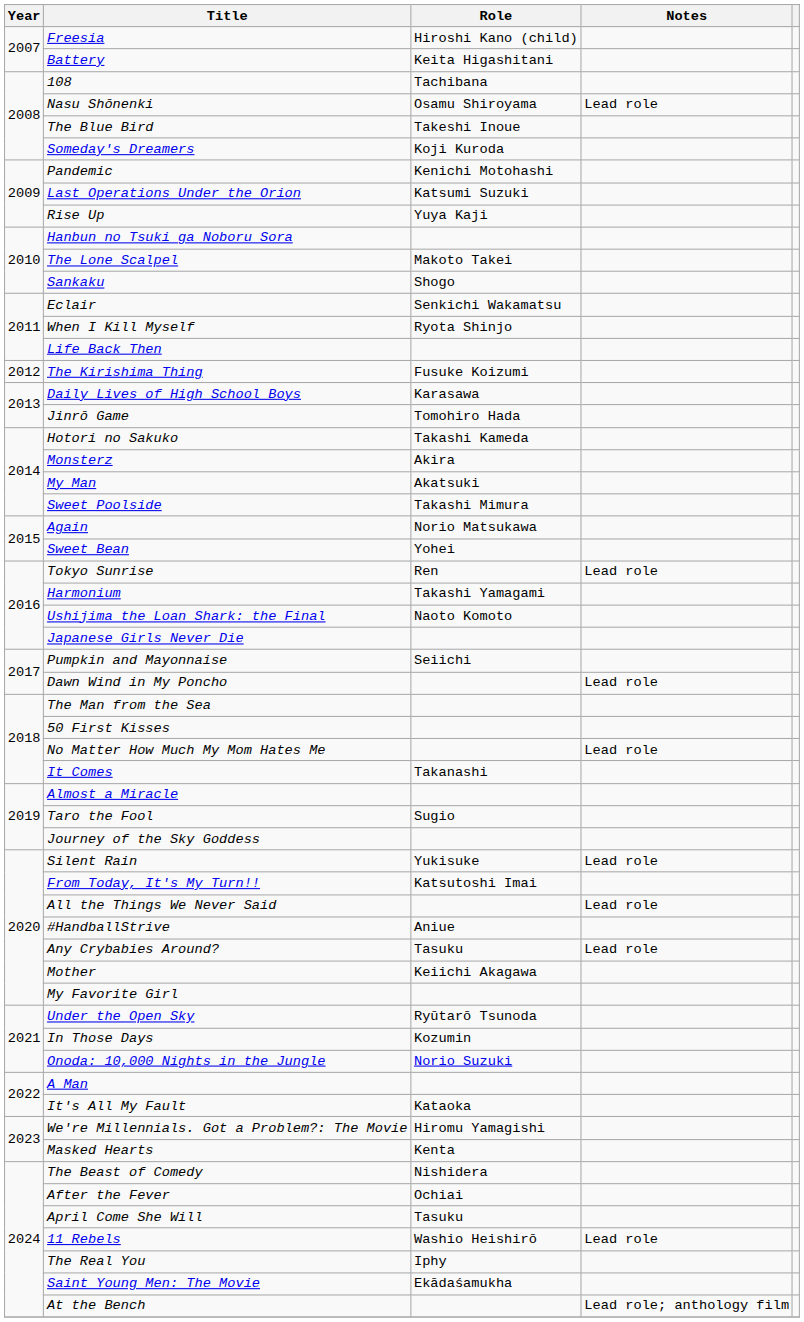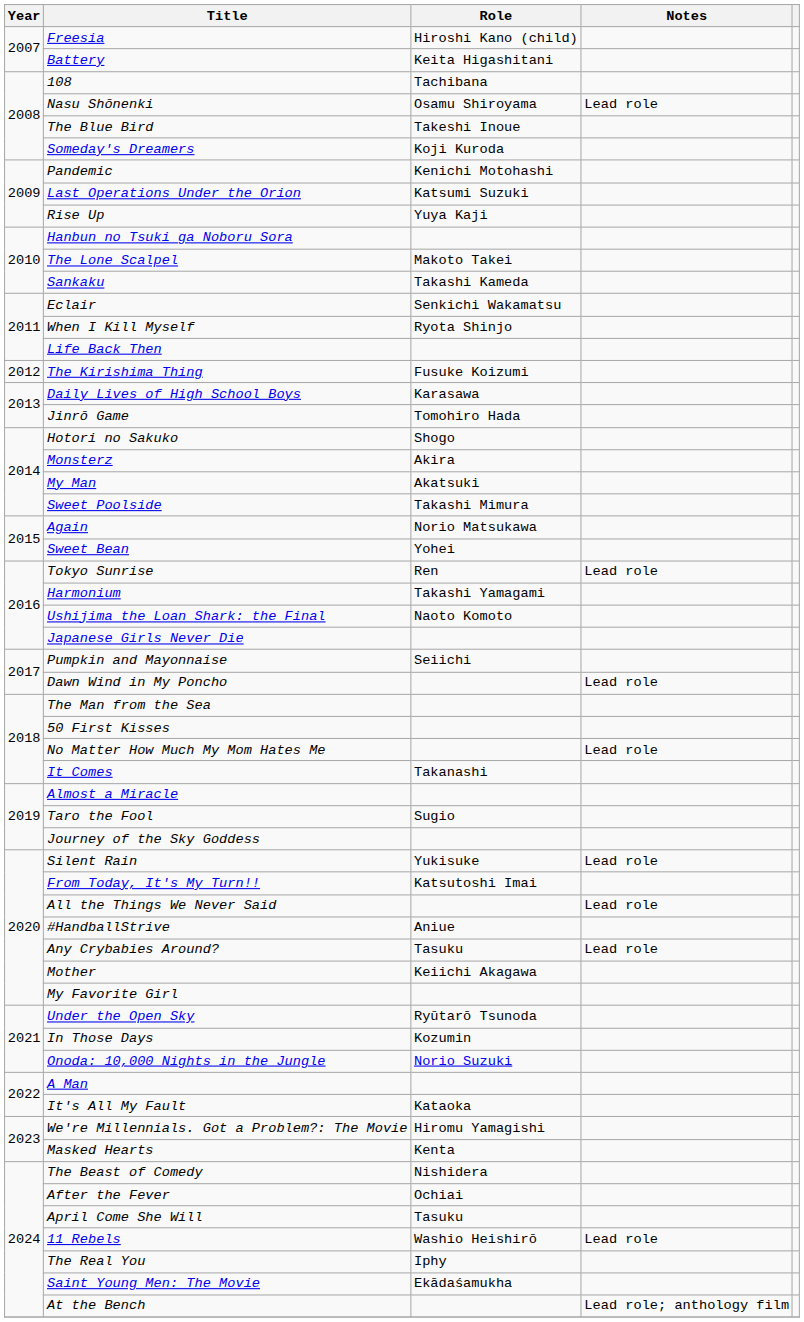(434, 283) Shogo -> (471, 283) Takashi Kameda
(471, 438) Takashi Kameda -> (434, 438) Shogo
